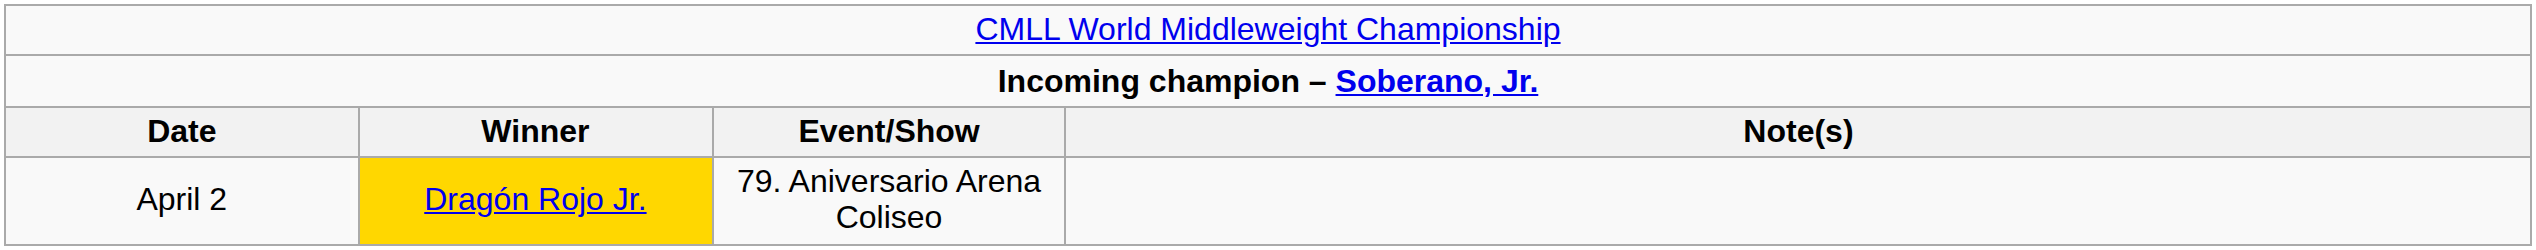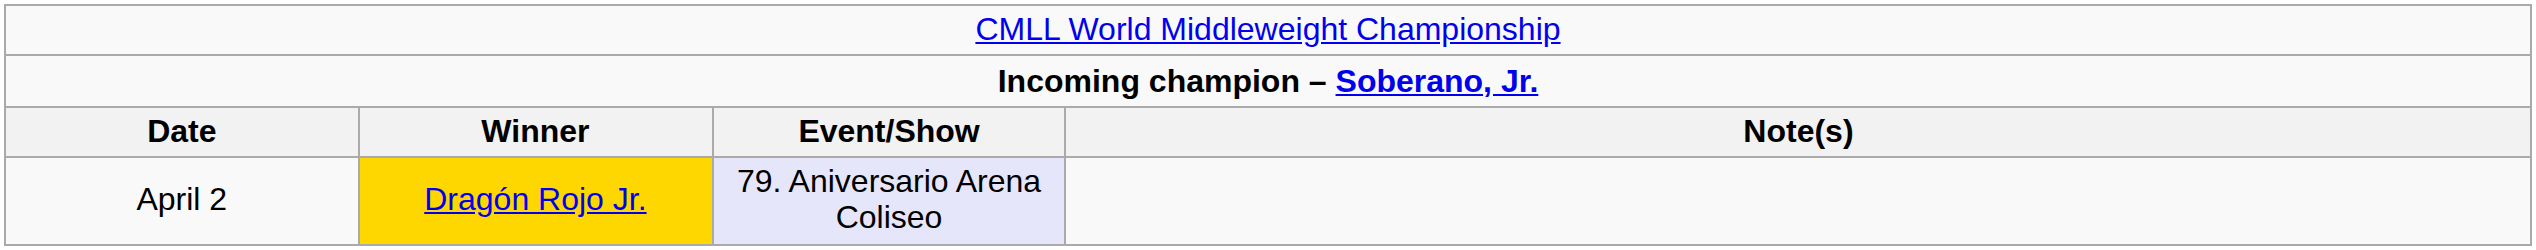(889, 200) no background -> (889, 200) lavender background
